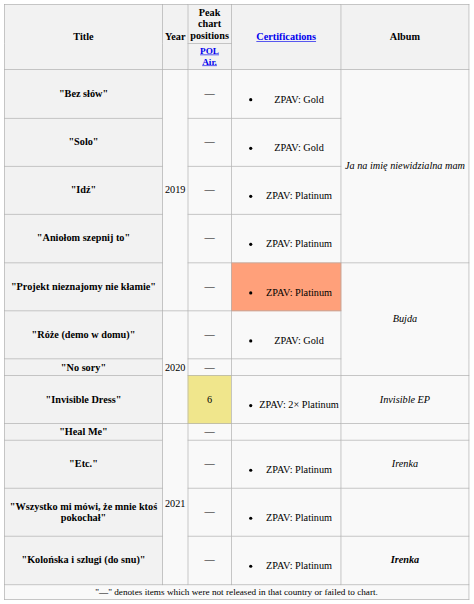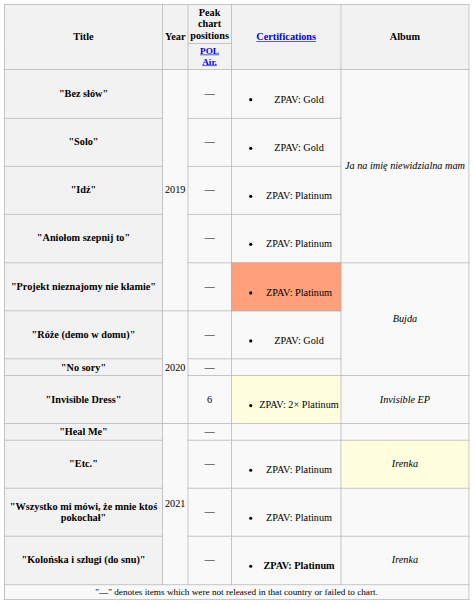(210, 399) khaki background -> (210, 399) no background
(286, 405) no background -> (286, 405) lightyellow background
(405, 464) no background -> (405, 464) lightyellow background
(286, 566) normal -> (286, 566) bold
(405, 560) bold -> (405, 560) normal
